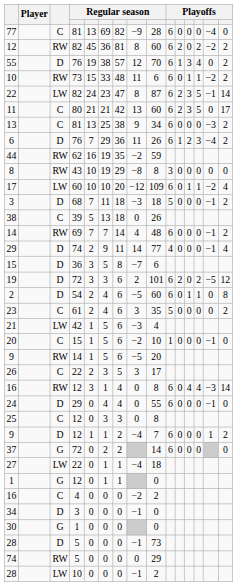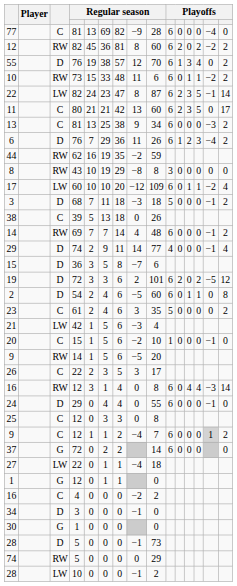(60, 434) D -> (60, 434) C
(211, 434) no background -> (211, 434) lightgrey background
